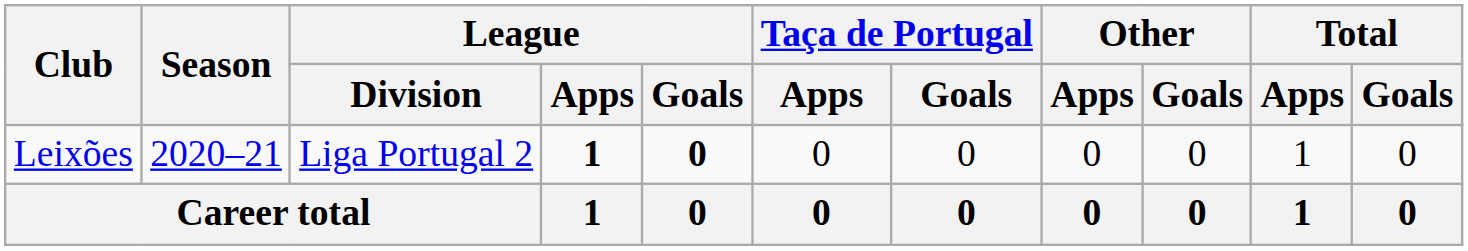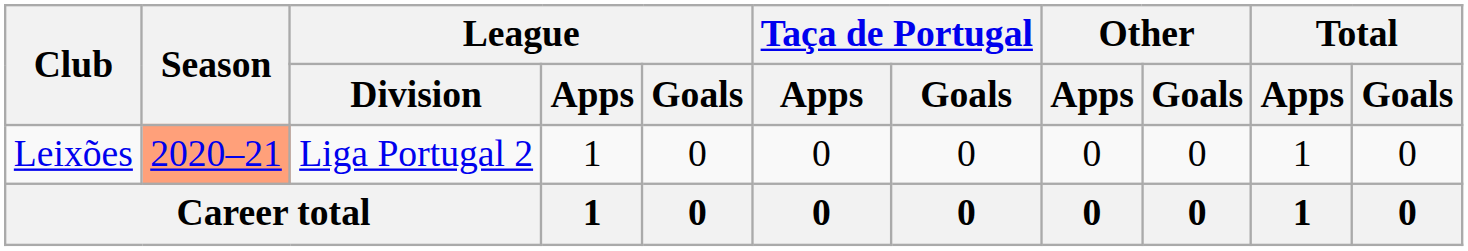(216, 153) no background -> (216, 153) lightsalmon background
(592, 153) bold -> (592, 153) normal
(697, 153) bold -> (697, 153) normal
